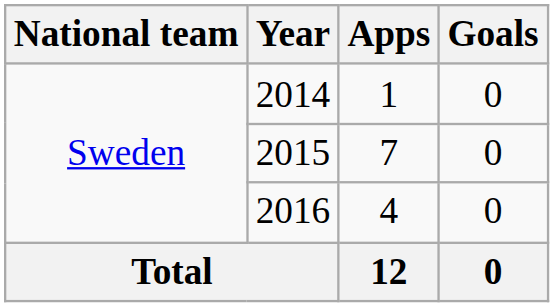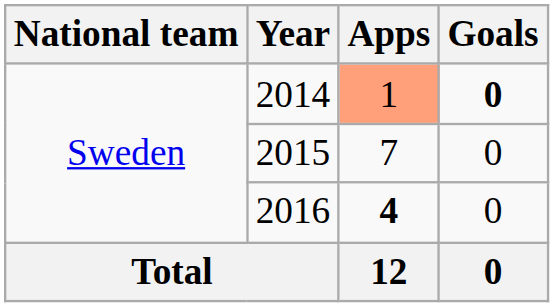(389, 93) no background -> (389, 93) lightsalmon background
(493, 93) normal -> (493, 93) bold
(389, 211) normal -> (389, 211) bold
